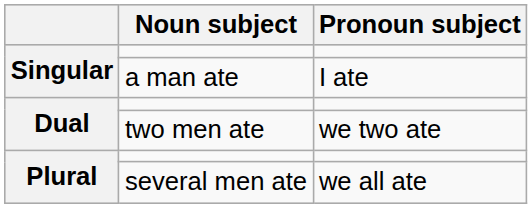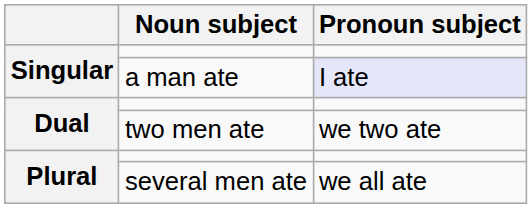(344, 77) no background -> (344, 77) lavender background
